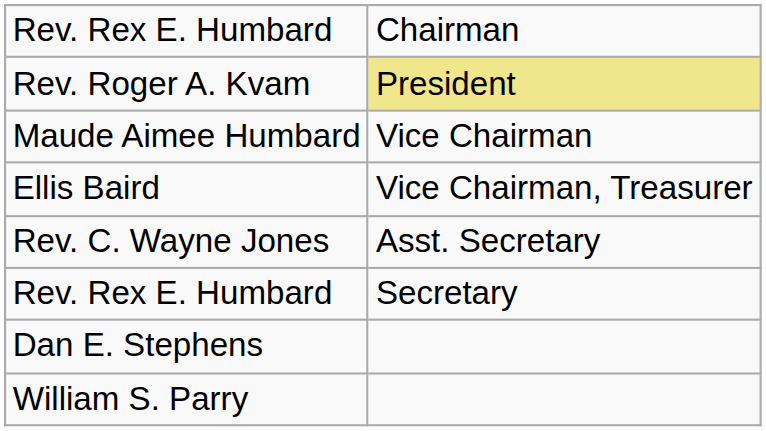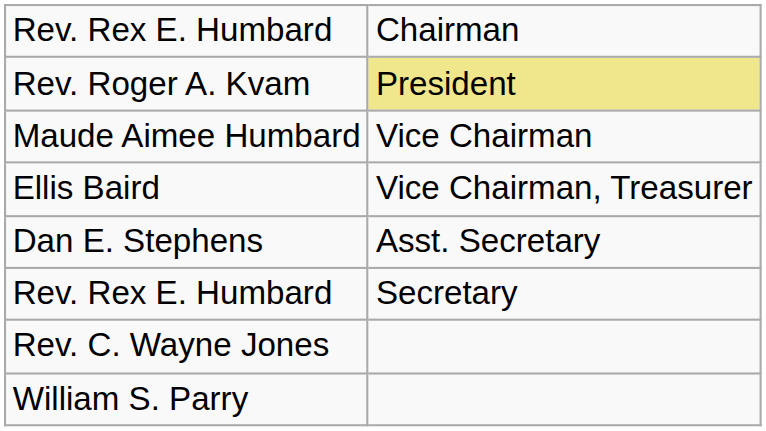(171, 240) Rev. C. Wayne Jones -> (138, 240) Dan E. Stephens
(138, 345) Dan E. Stephens -> (171, 345) Rev. C. Wayne Jones
